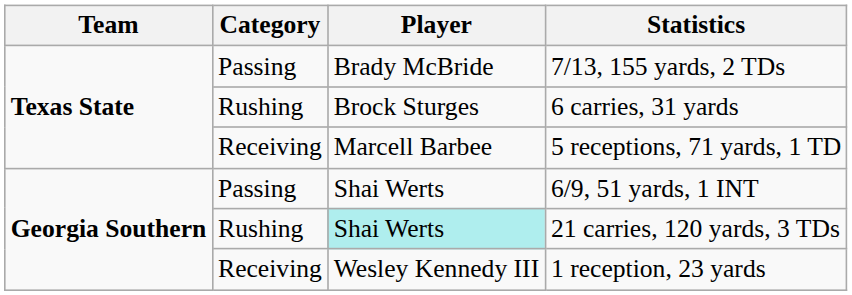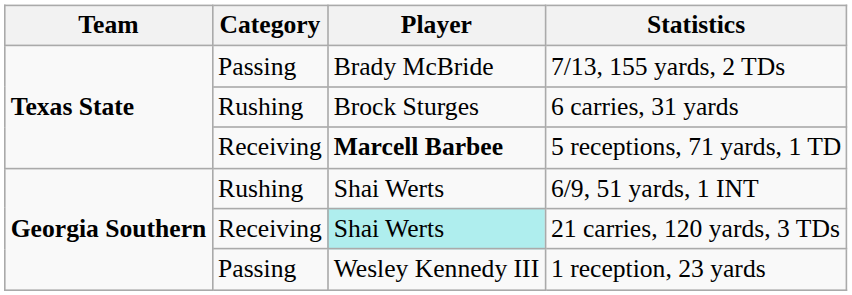(413, 147) normal -> (418, 147) bold
(257, 187) Passing -> (261, 187) Rushing
(261, 228) Rushing -> (270, 228) Receiving
(270, 268) Receiving -> (257, 268) Passing
